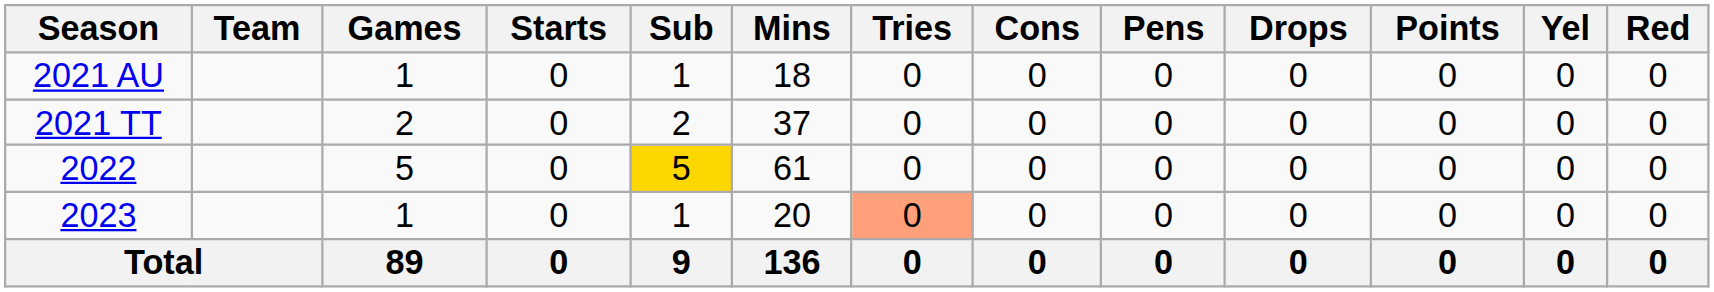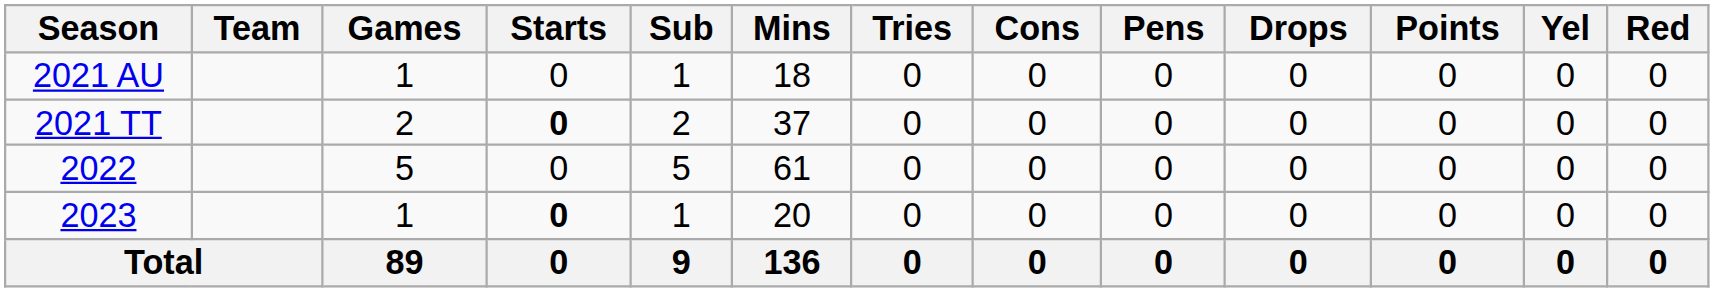(559, 121) normal -> (559, 121) bold
(681, 168) gold background -> (681, 168) no background
(559, 215) normal -> (559, 215) bold
(912, 215) lightsalmon background -> (912, 215) no background
